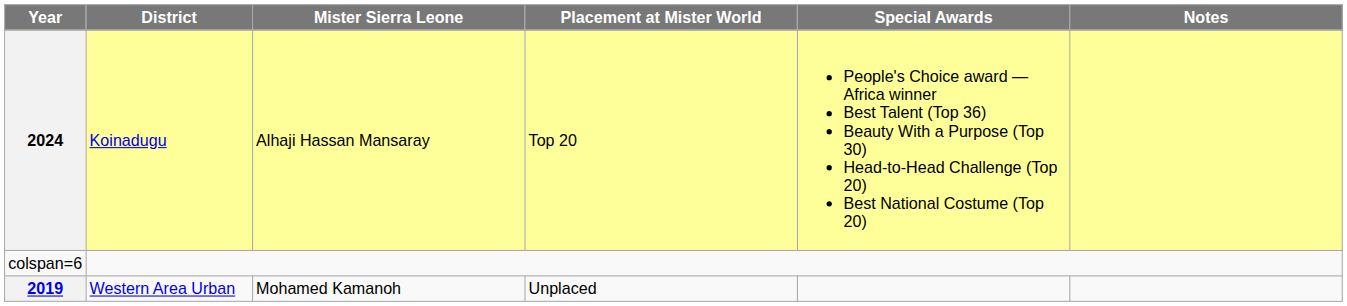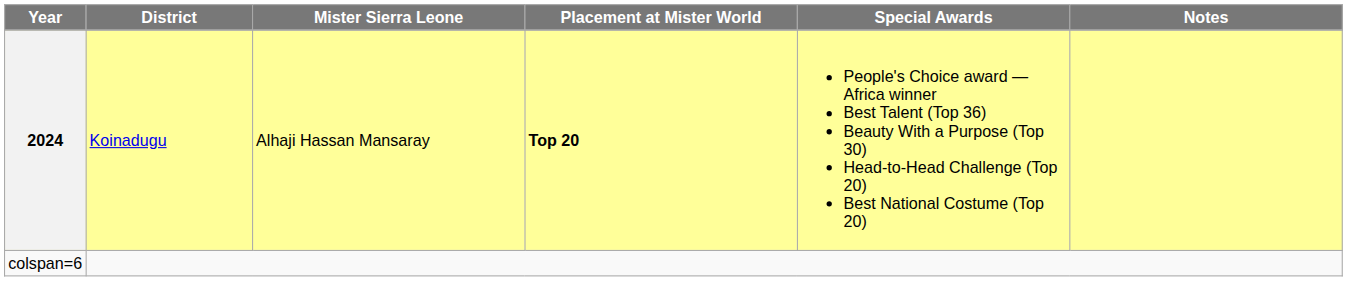(553, 140) normal -> (554, 140) bold
- row: (162, 288)
